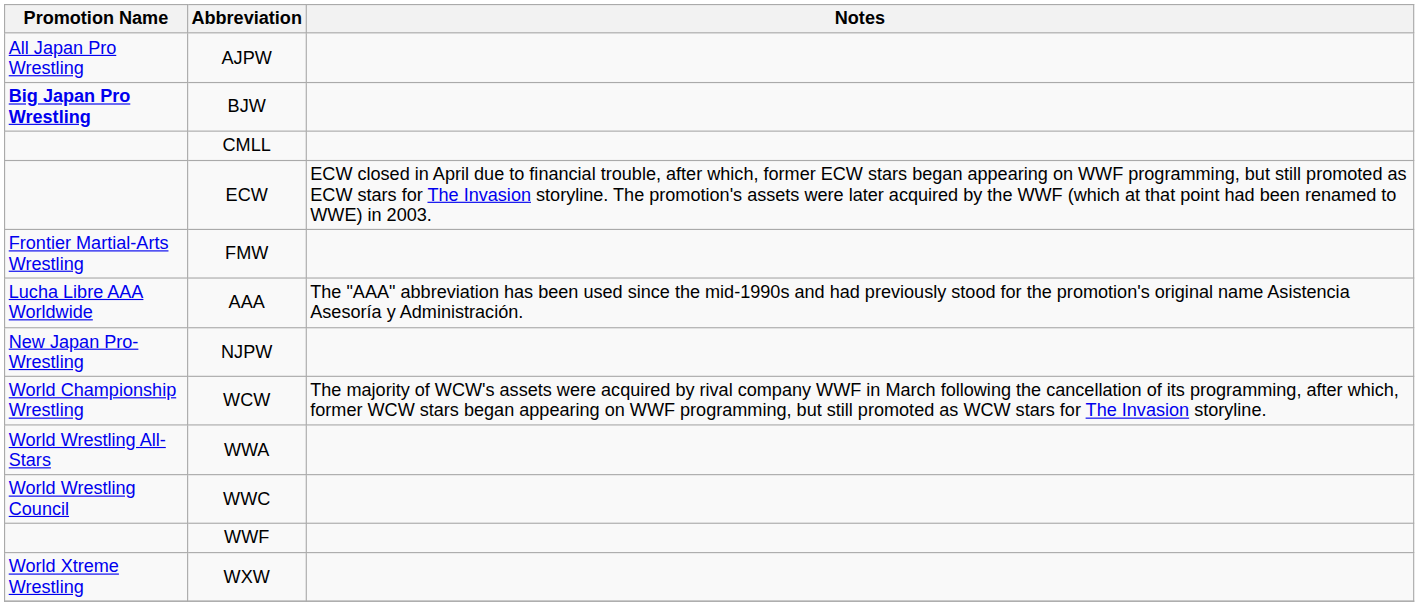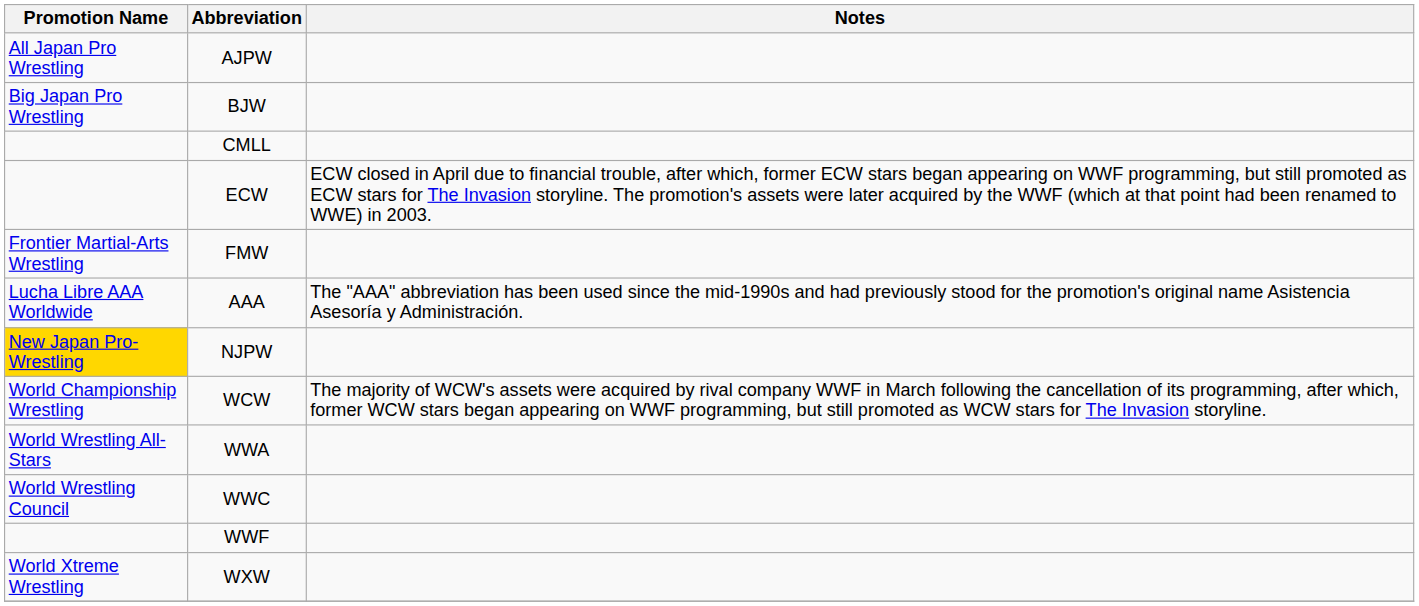(70, 106) bold -> (66, 106) normal
(74, 351) no background -> (74, 351) gold background
